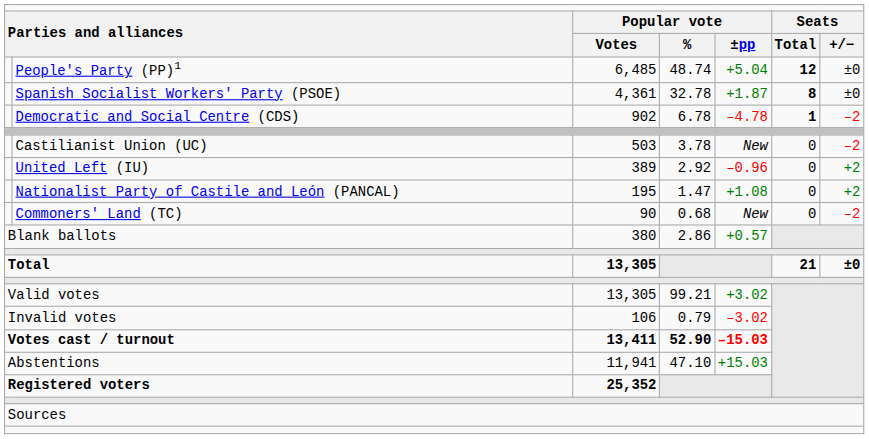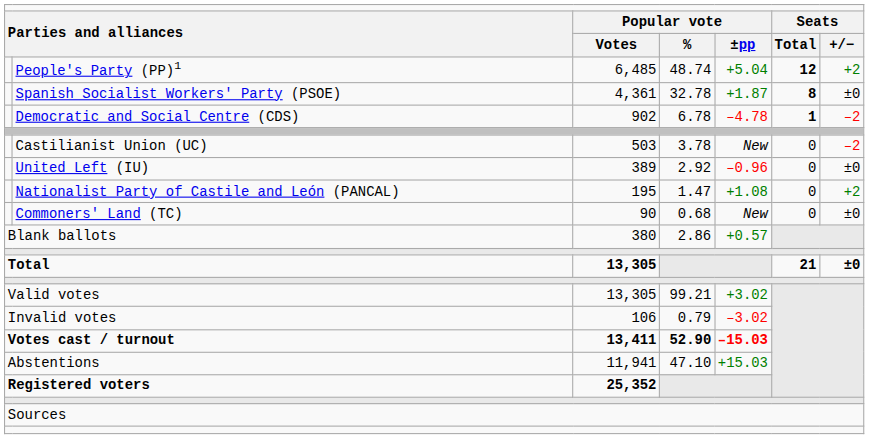(852, 70) ±0 -> (852, 70) +2
(852, 169) +2 -> (852, 169) ±0
(852, 214) –2 -> (852, 214) ±0
